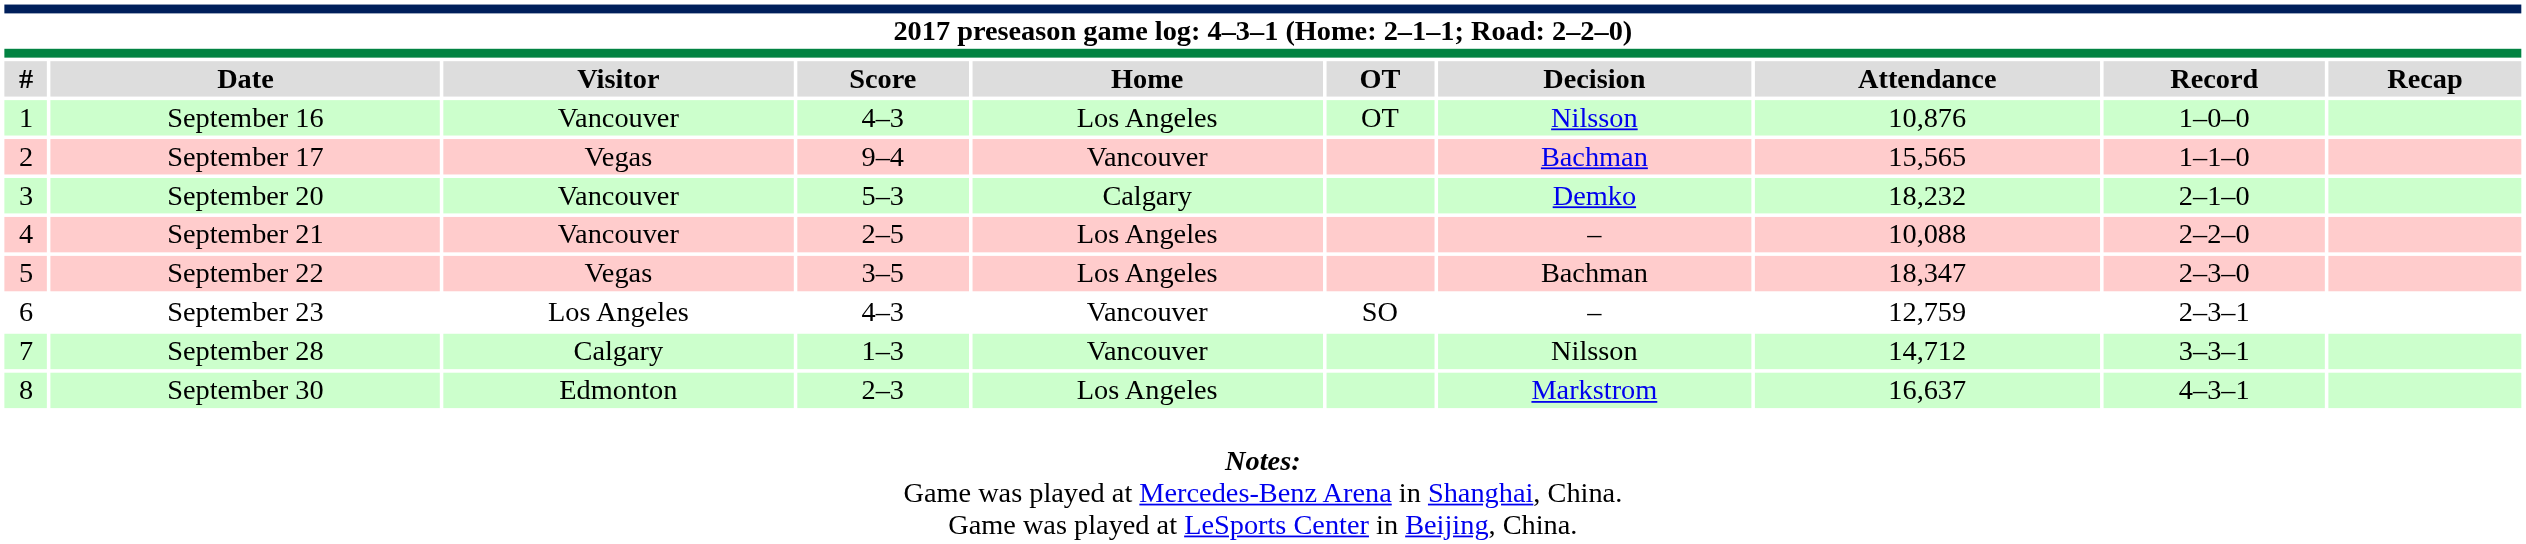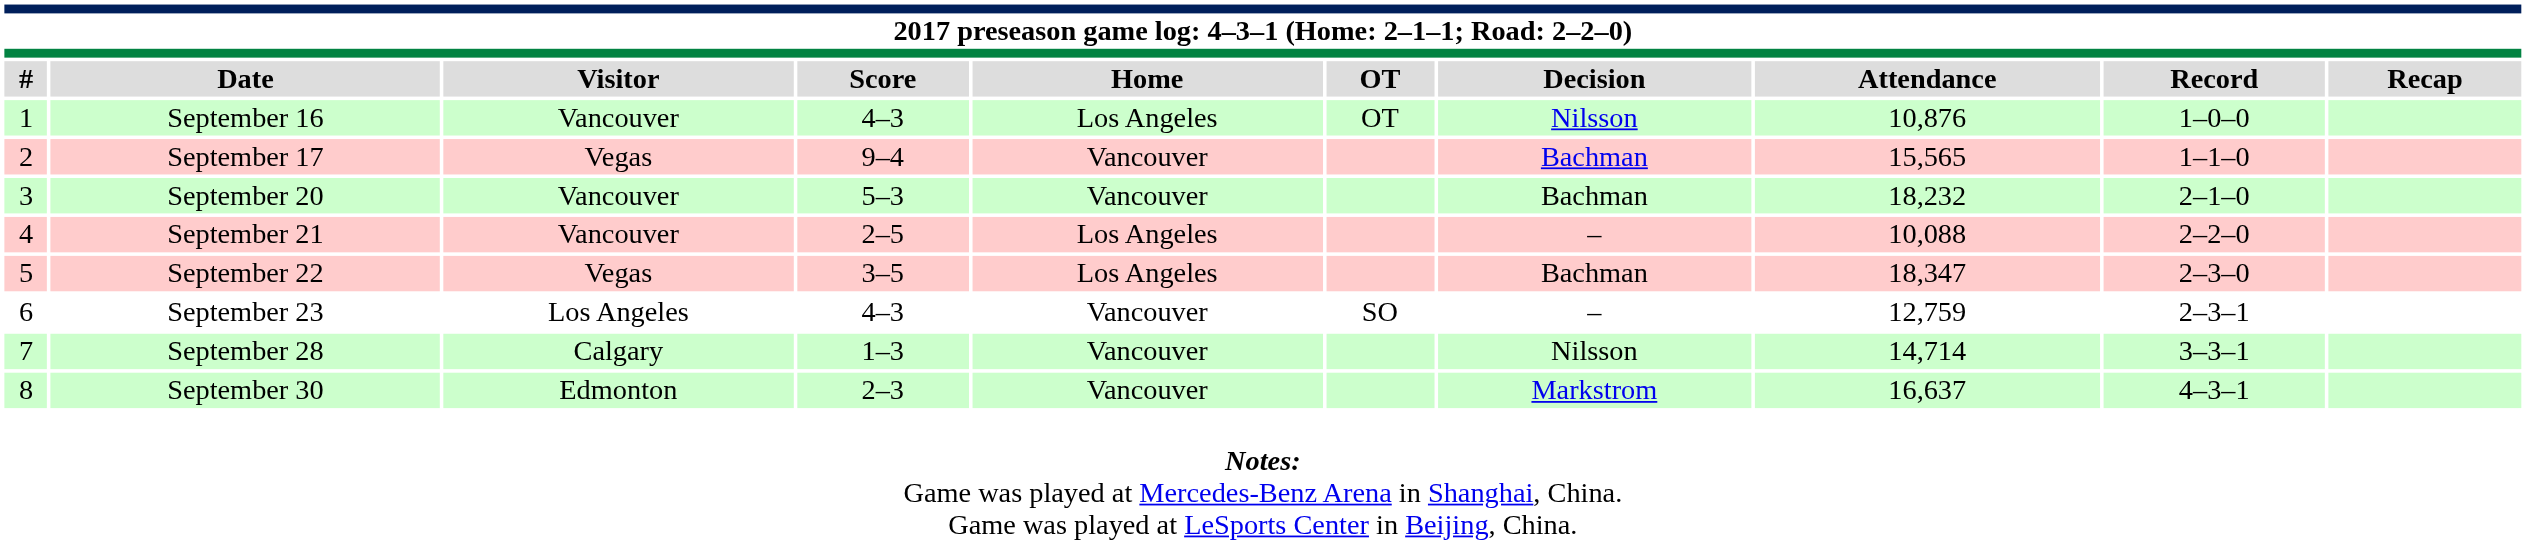(1147, 195) Calgary -> (1147, 195) Vancouver
(1594, 195) Demko -> (1594, 195) Bachman
(1927, 351) 14,712 -> (1927, 351) 14,714
(1147, 390) Los Angeles -> (1147, 390) Vancouver
